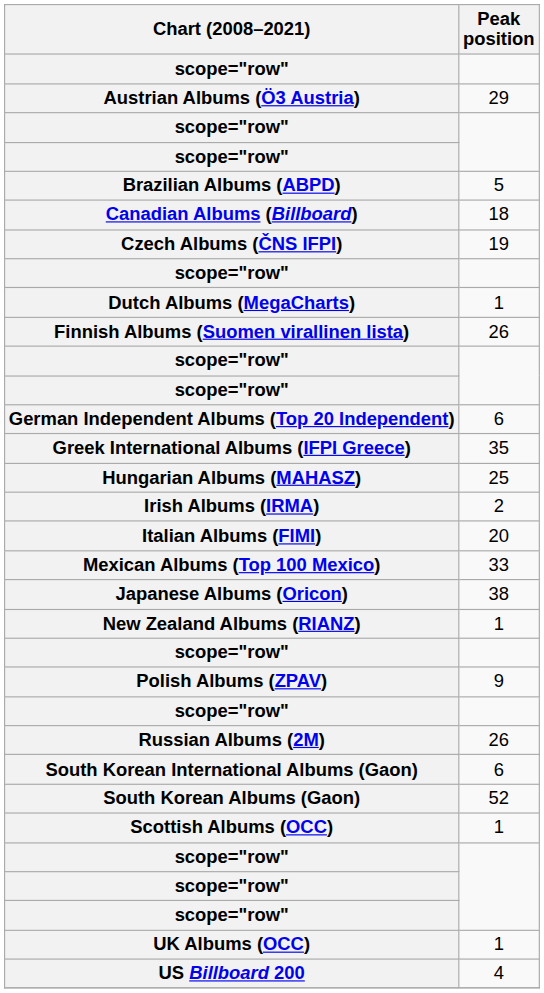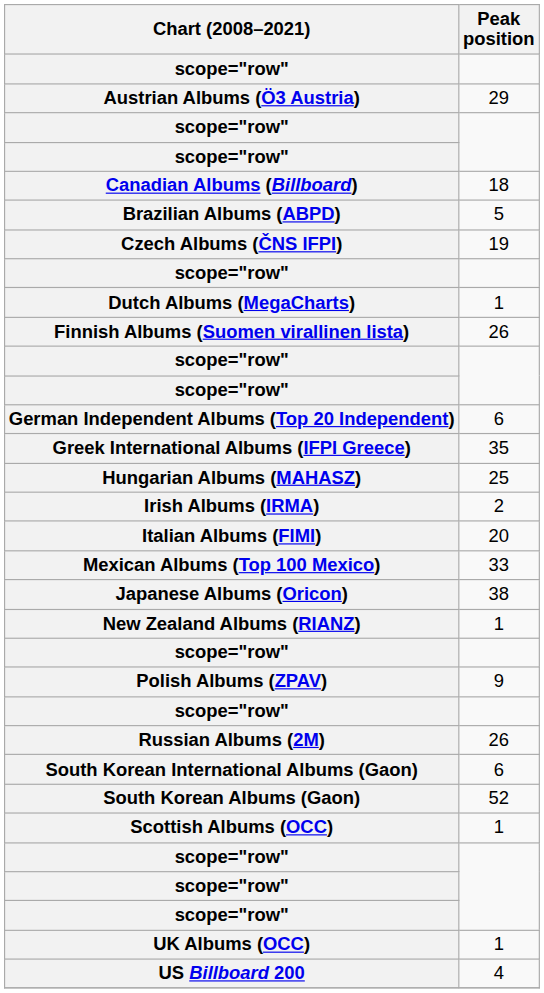rows swapped: (232, 185) <-> (232, 214)
